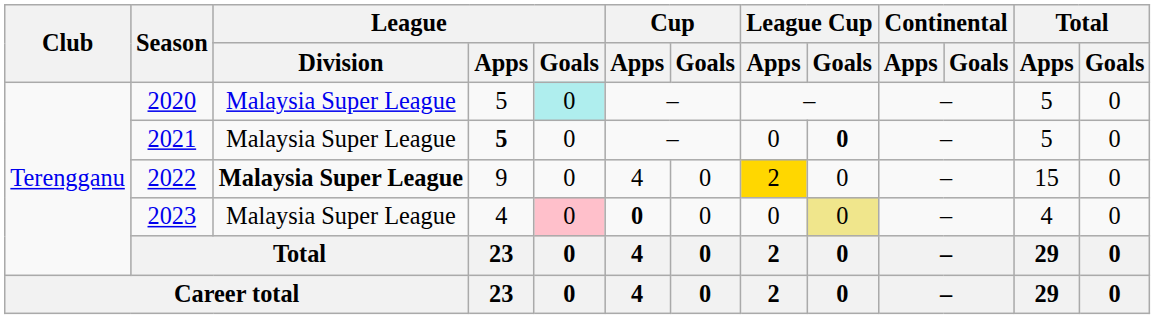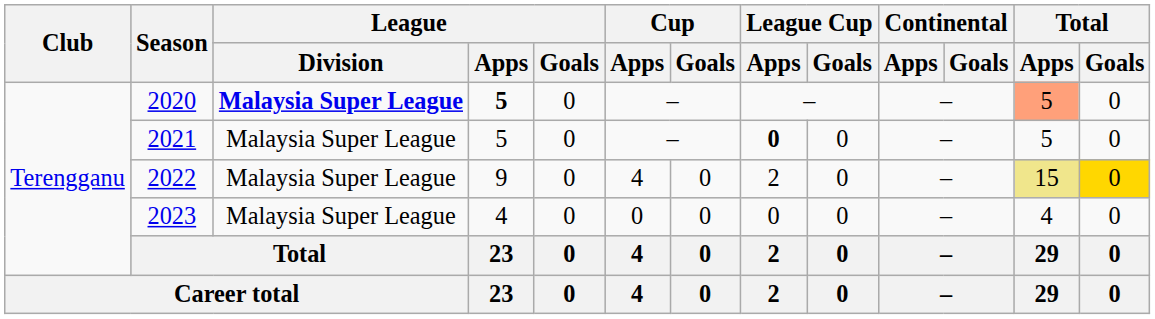(341, 100) normal -> (341, 100) bold
(501, 100) normal -> (501, 100) bold
(569, 100) paleturquoise background -> (569, 100) no background
(1047, 100) no background -> (1047, 100) lightsalmon background
(501, 139) bold -> (501, 139) normal
(774, 139) normal -> (774, 139) bold
(842, 139) bold -> (842, 139) normal
(341, 178) bold -> (341, 178) normal
(774, 178) gold background -> (774, 178) no background
(1047, 178) no background -> (1047, 178) khaki background
(1115, 178) no background -> (1115, 178) gold background
(569, 216) pink background -> (569, 216) no background
(637, 216) bold -> (637, 216) normal
(842, 216) khaki background -> (842, 216) no background
